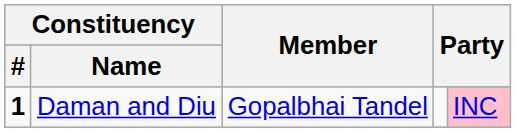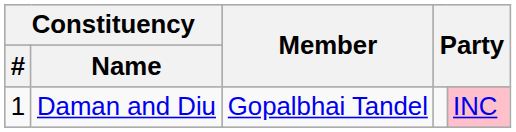(18, 106) bold -> (18, 106) normal
